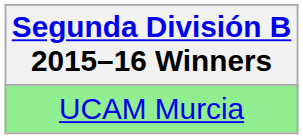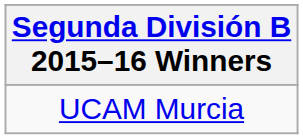(152, 108) lightgreen background -> (152, 108) no background
